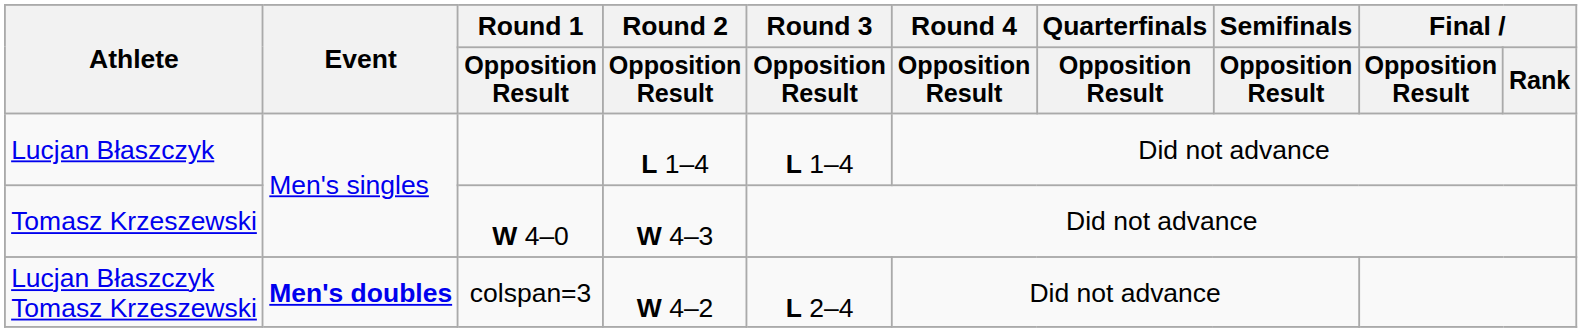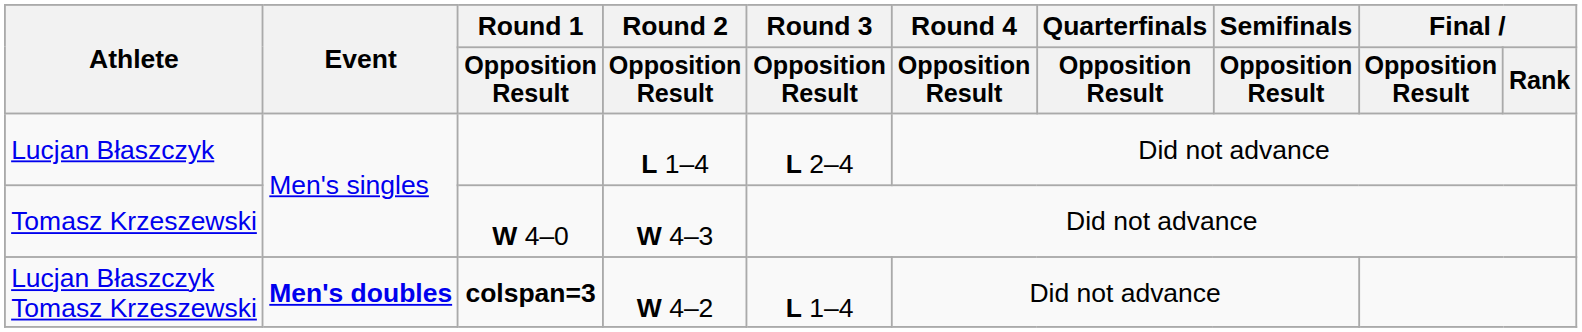(820, 165) L 1–4 -> (820, 165) L 2–4
(531, 293) normal -> (531, 293) bold
(820, 307) L 2–4 -> (820, 307) L 1–4
